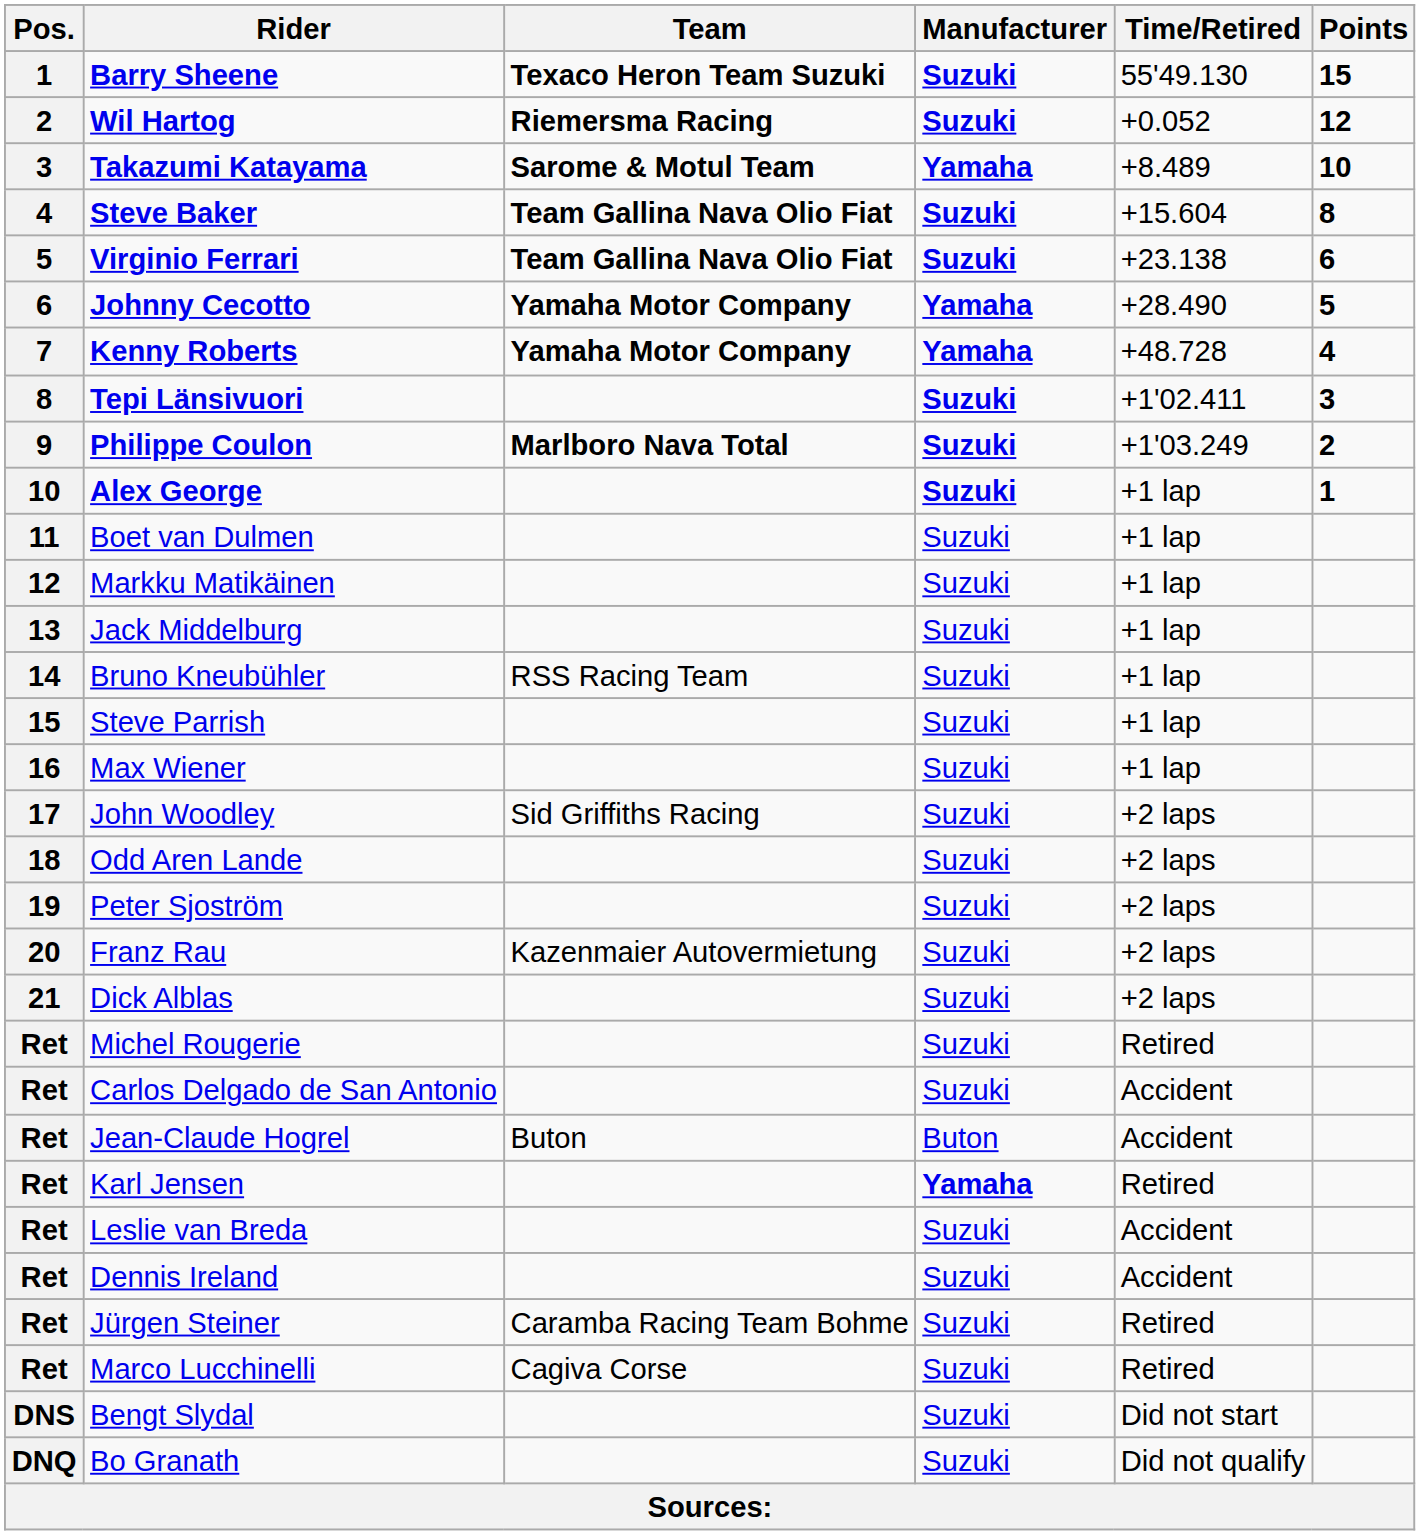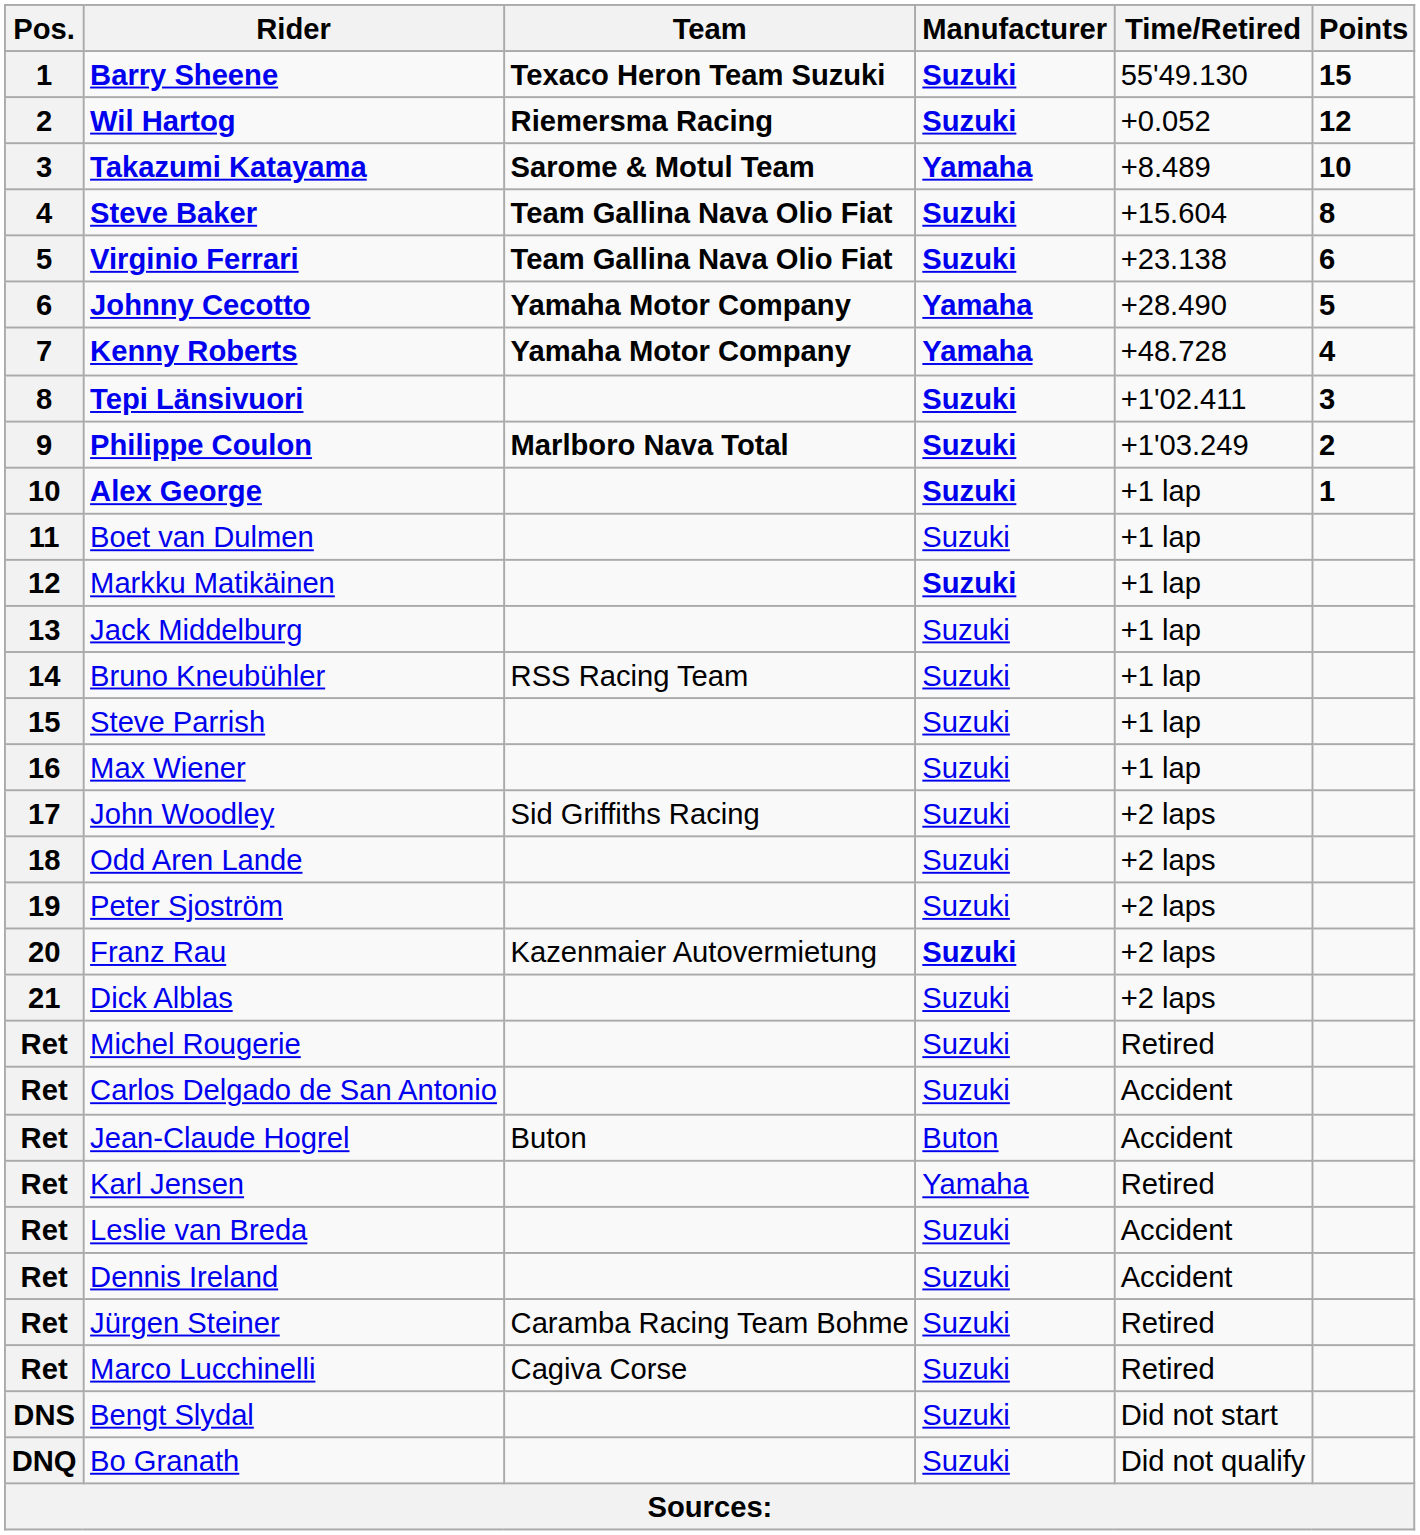(966, 583) normal -> (969, 583) bold
(966, 952) normal -> (969, 952) bold
(977, 1183) bold -> (976, 1183) normal
